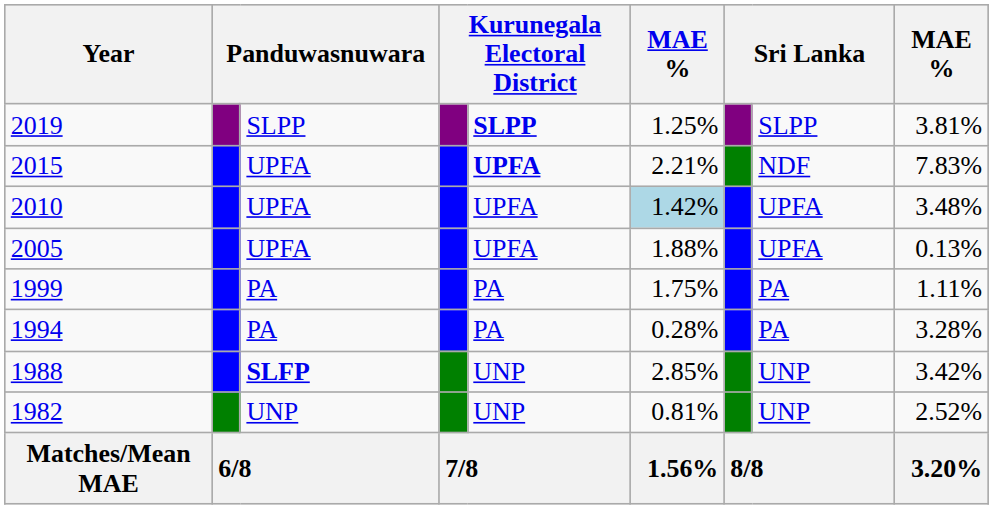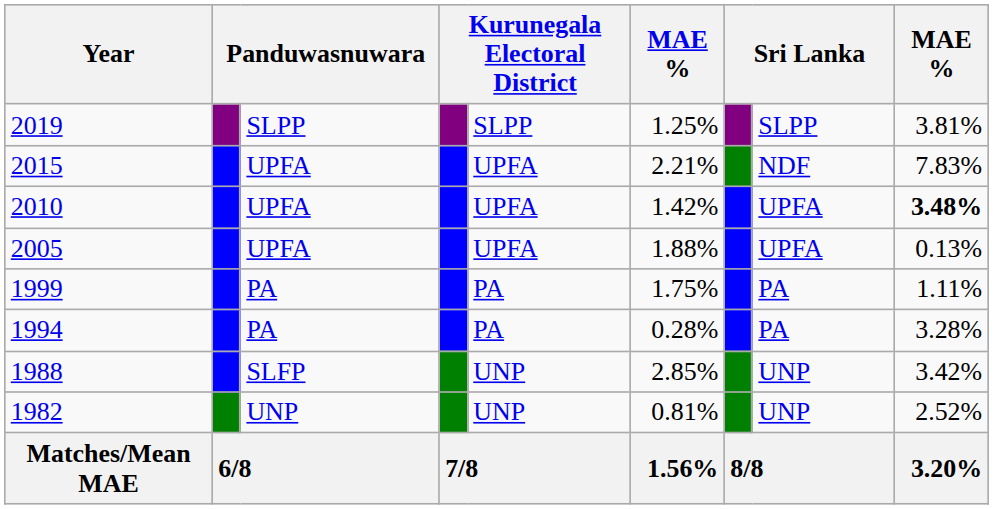(505, 124) bold -> (503, 124) normal
(507, 165) bold -> (505, 165) normal
(685, 206) lightblue background -> (685, 206) no background
(949, 206) normal -> (947, 206) bold
(278, 371) bold -> (276, 371) normal
